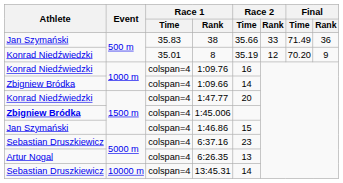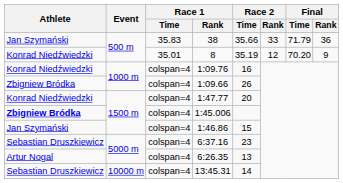(299, 40) 71.49 -> (299, 40) 71.79
(247, 84) 14 -> (247, 84) 26
